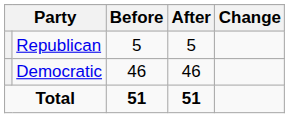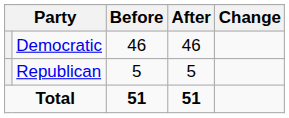rows swapped: (59, 71) <-> (59, 44)
